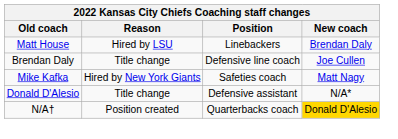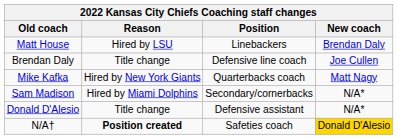(253, 77) Safeties coach -> (259, 77) Quarterbacks coach
+ row: (43, 93)
(142, 110) normal -> (142, 126) bold
(253, 110) Quarterbacks coach -> (259, 126) Safeties coach
